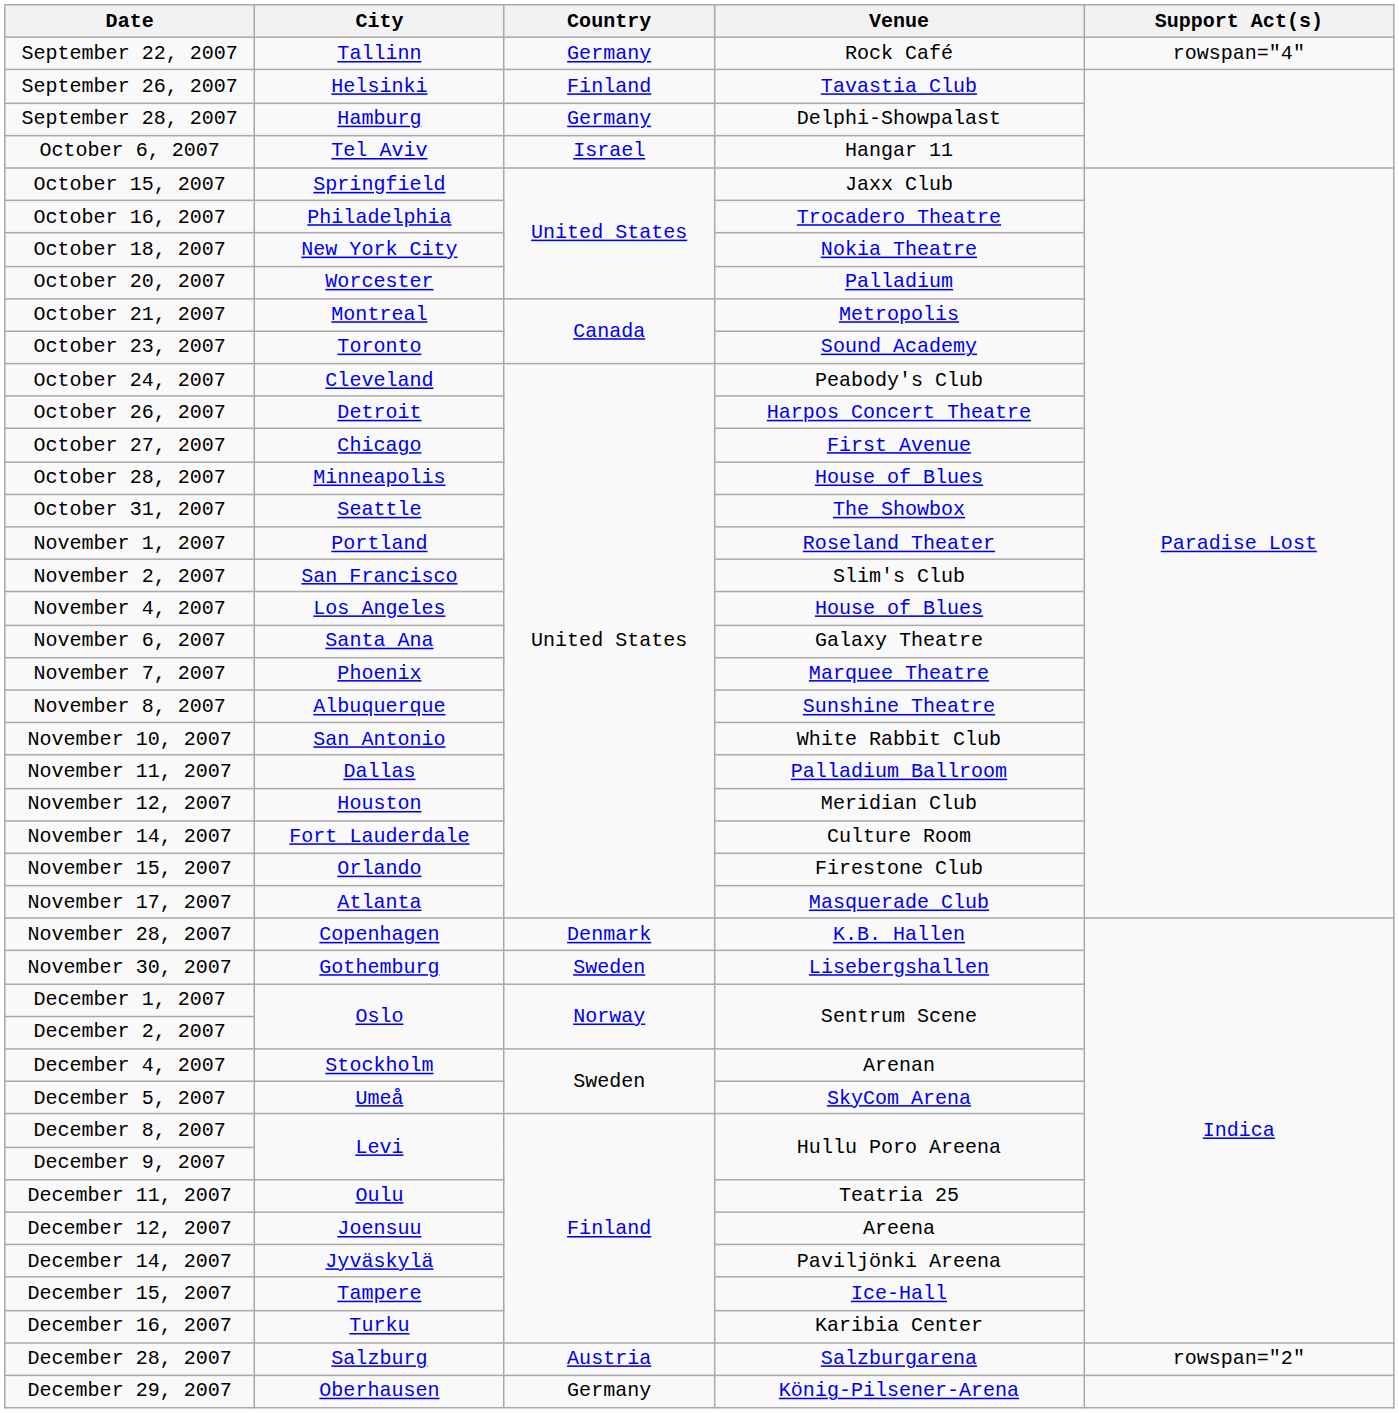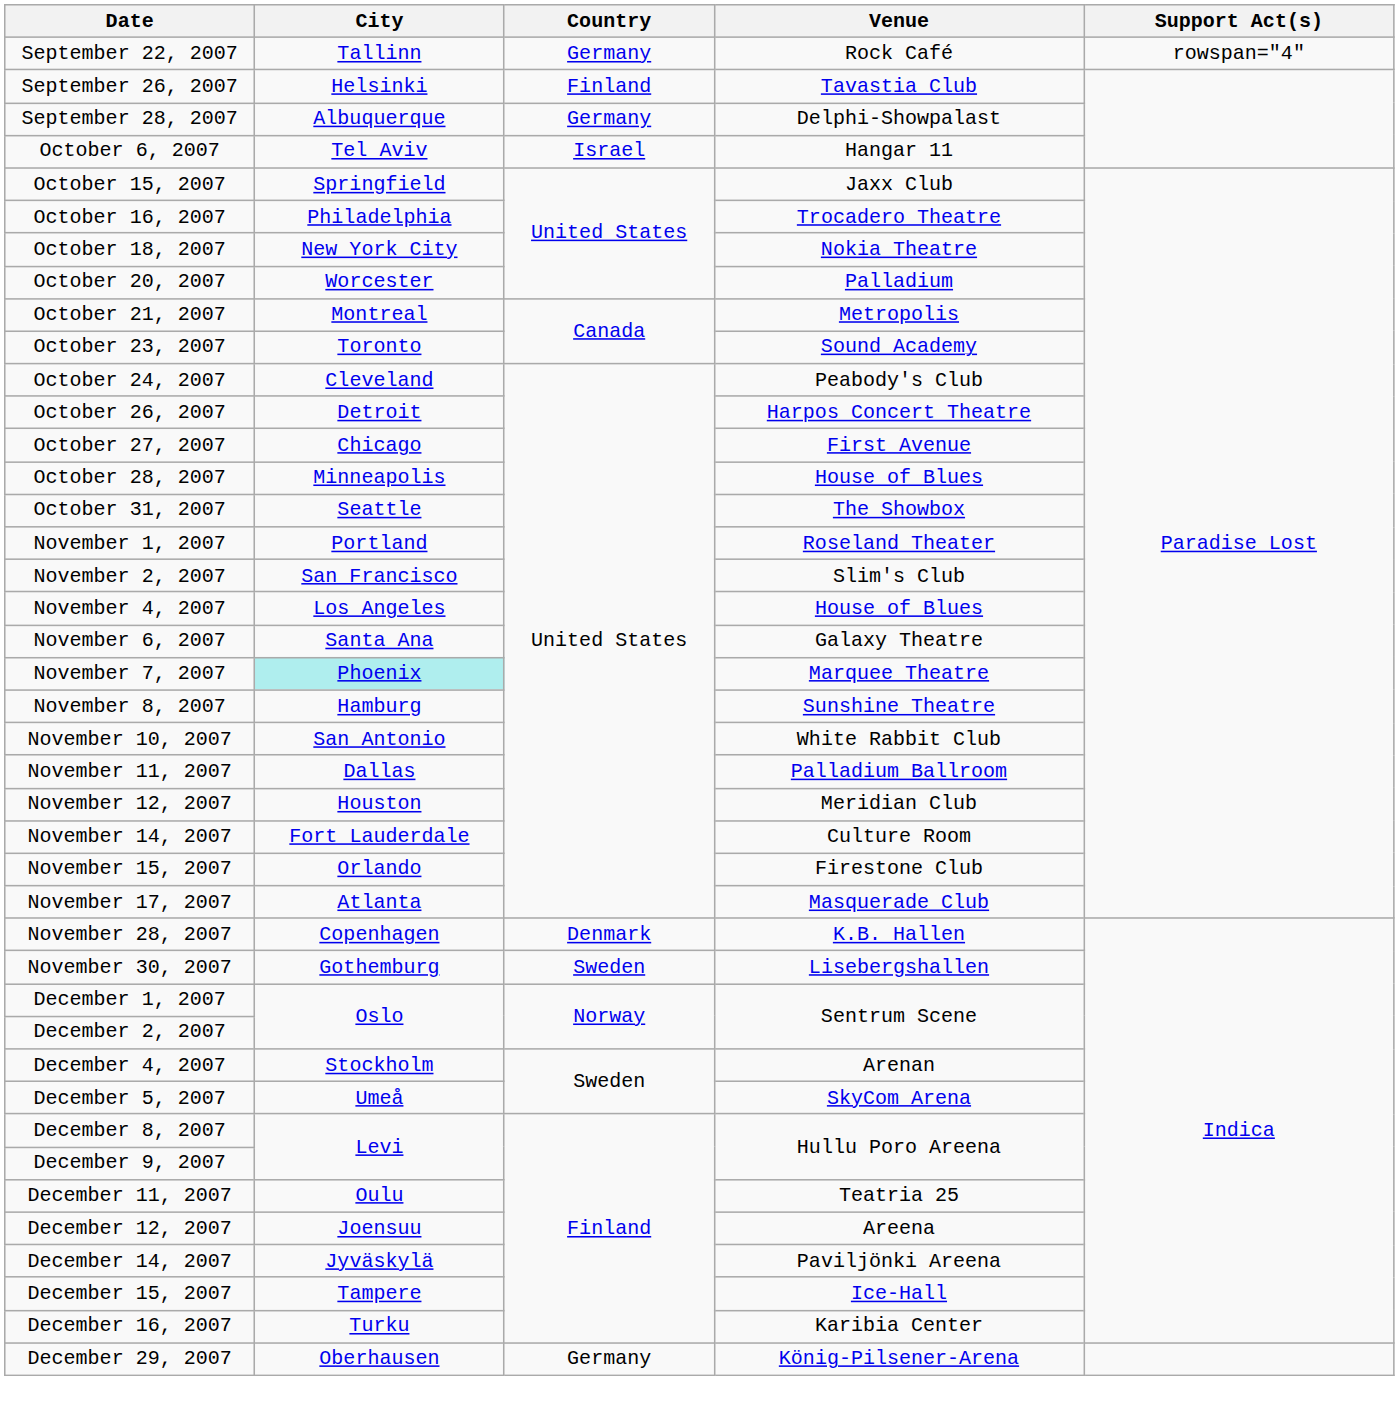(379, 119) Hamburg -> (379, 119) Albuquerque
(379, 674) no background -> (379, 674) paleturquoise background
(379, 706) Albuquerque -> (379, 706) Hamburg
- row: (130, 1359)
